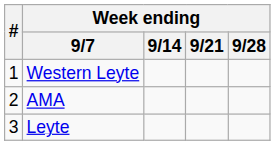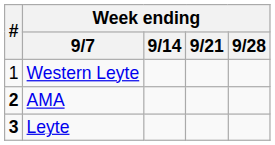(14, 100) normal -> (14, 100) bold
(14, 127) normal -> (14, 127) bold
